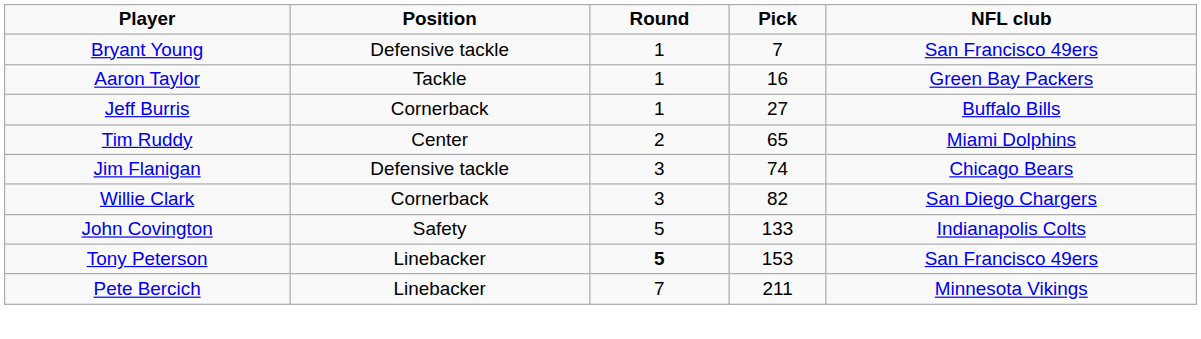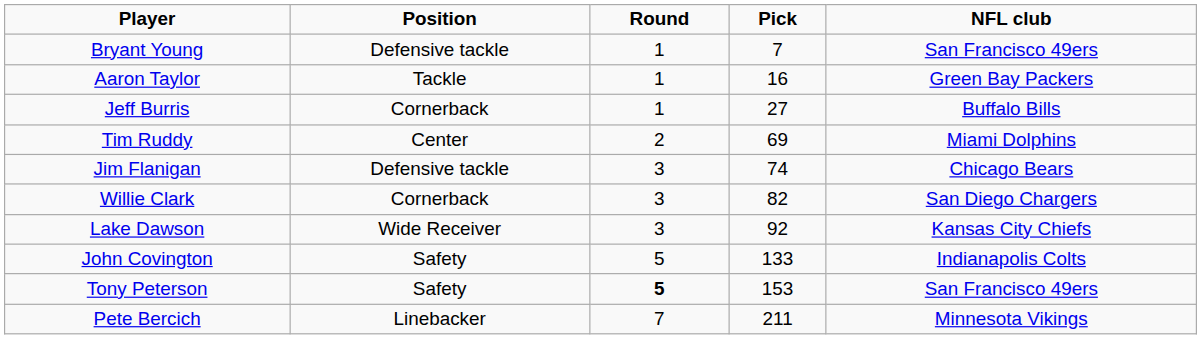(778, 139) 65 -> (778, 139) 69
+ row: (147, 229)
(440, 259) Linebacker -> (440, 288) Safety
